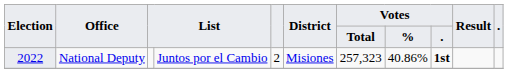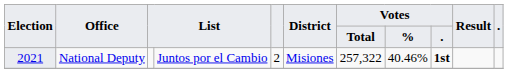(30, 58) 2022 -> (30, 58) 2021
(361, 58) 257,323 -> (361, 58) 257,322
(408, 58) 40.86% -> (408, 58) 40.46%
